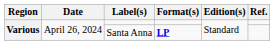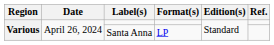(163, 32) bold -> (162, 32) normal
